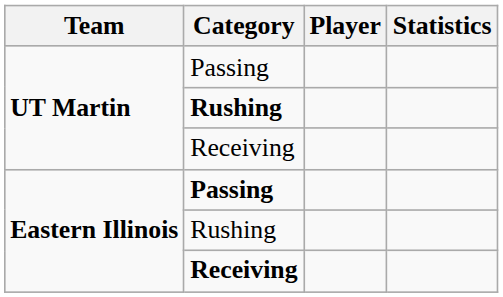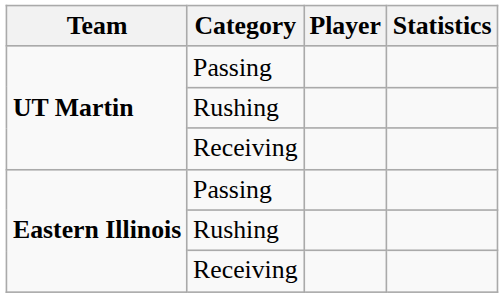(236, 107) bold -> (236, 107) normal
(232, 189) bold -> (232, 189) normal
(244, 270) bold -> (245, 270) normal
